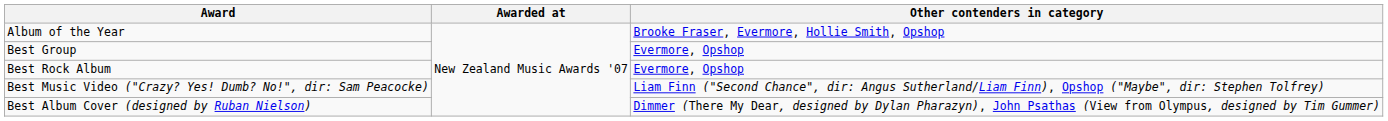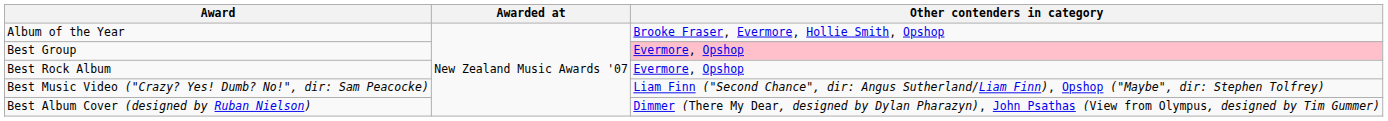(689, 51) no background -> (689, 51) pink background
